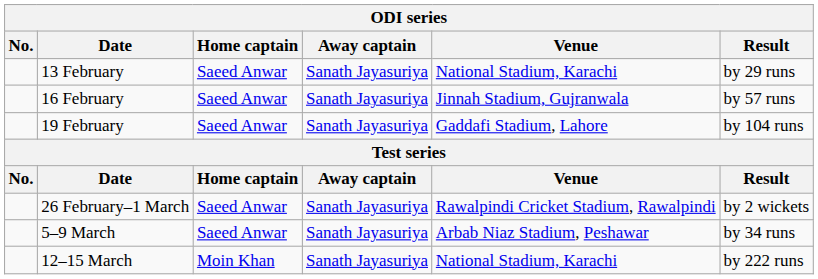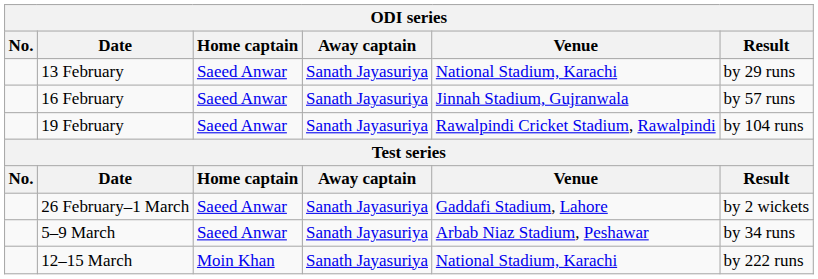(522, 125) Gaddafi Stadium, Lahore -> (576, 125) Rawalpindi Cricket Stadium, Rawalpindi
(576, 206) Rawalpindi Cricket Stadium, Rawalpindi -> (522, 206) Gaddafi Stadium, Lahore
